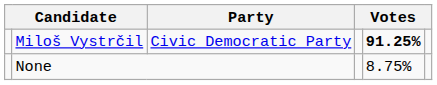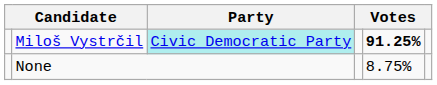(251, 42) no background -> (251, 42) paleturquoise background
